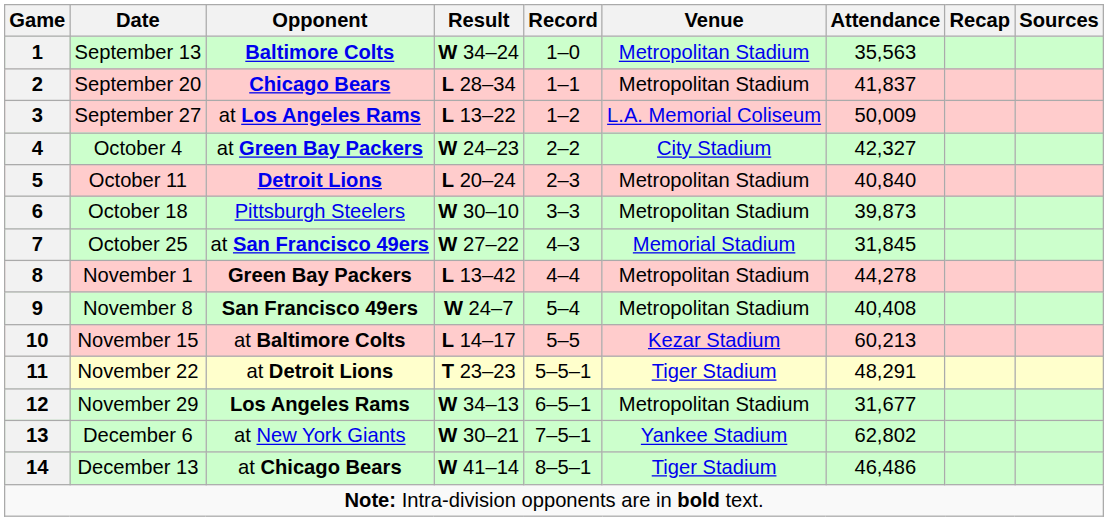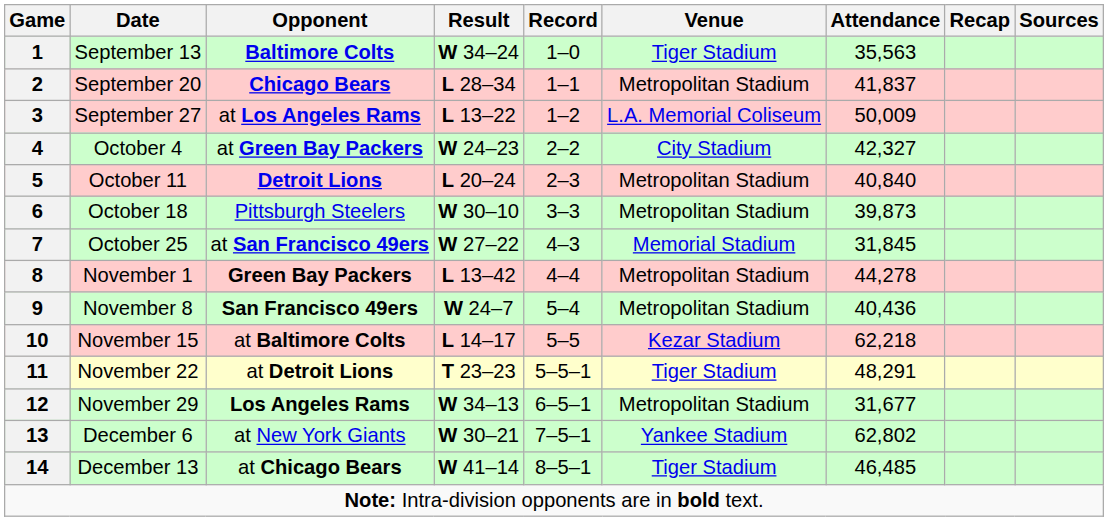(714, 52) Metropolitan Stadium -> (714, 52) Tiger Stadium
(885, 308) 40,408 -> (885, 308) 40,436
(885, 340) 60,213 -> (885, 340) 62,218
(885, 468) 46,486 -> (885, 468) 46,485
